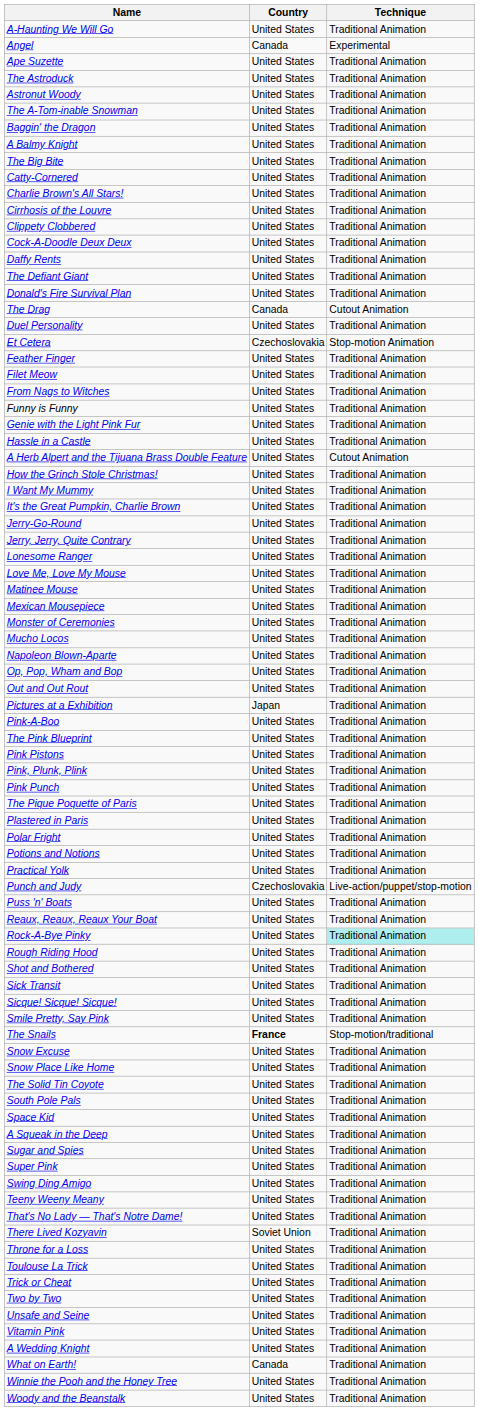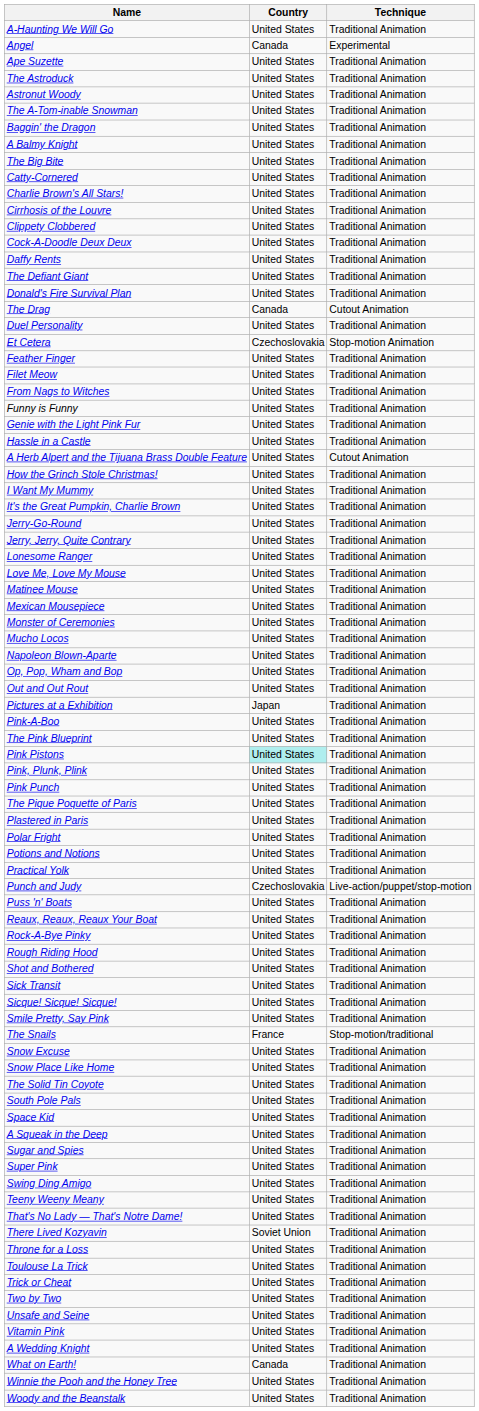(283, 754) no background -> (283, 754) paleturquoise background
(378, 936) paleturquoise background -> (378, 936) no background
(269, 1035) bold -> (268, 1035) normal
